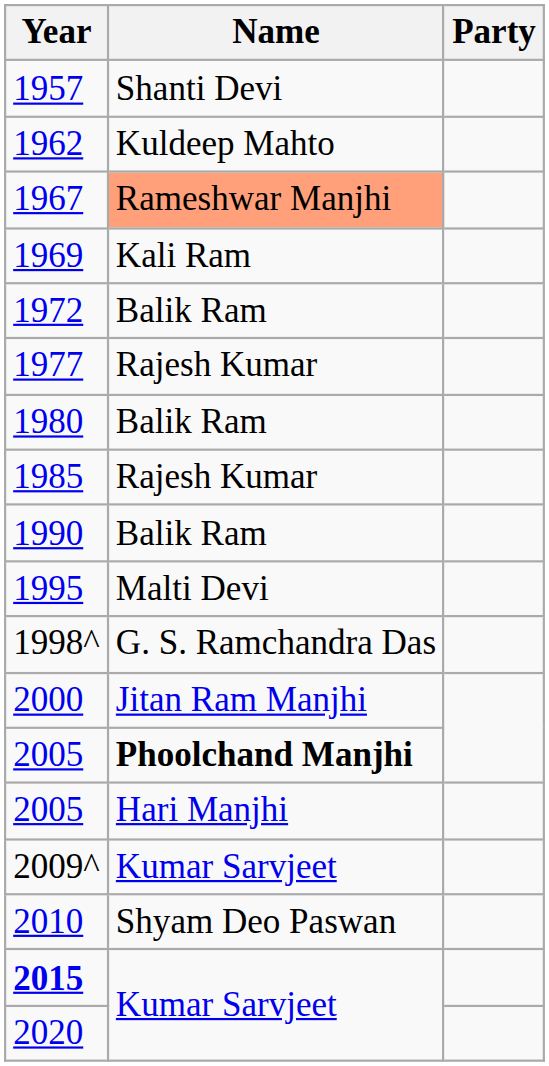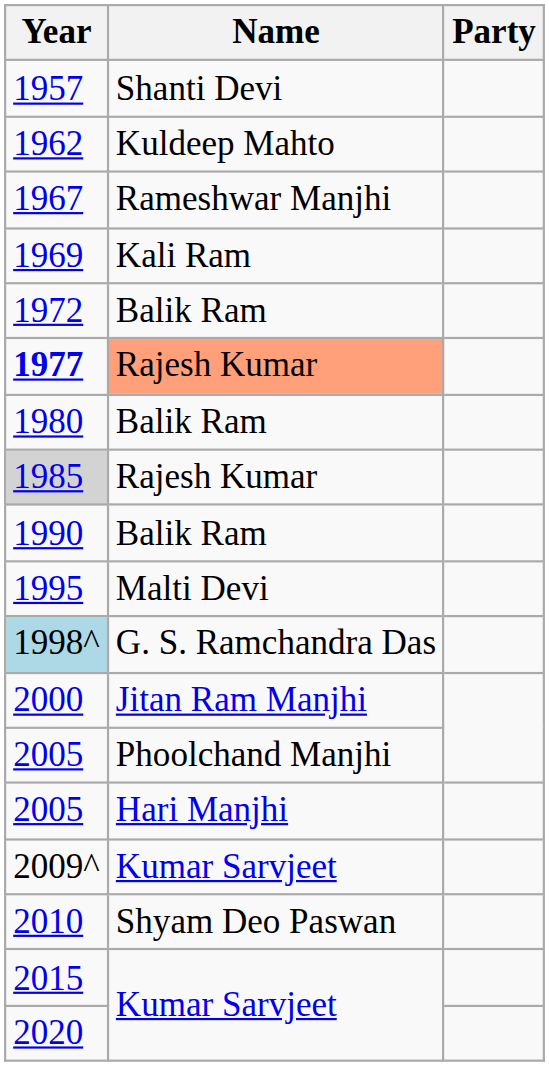(254, 198) lightsalmon background -> (254, 198) no background
(48, 365) normal -> (48, 365) bold
(217, 365) no background -> (217, 365) lightsalmon background
(48, 476) no background -> (48, 476) lightgrey background
(56, 643) no background -> (56, 643) lightblue background
(264, 754) bold -> (254, 754) normal
(48, 976) bold -> (48, 976) normal
